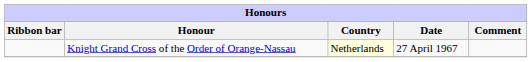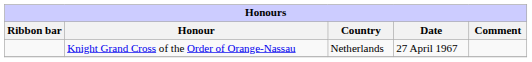(357, 48) lightyellow background -> (357, 48) no background
